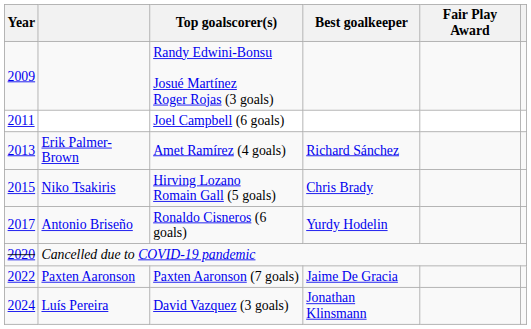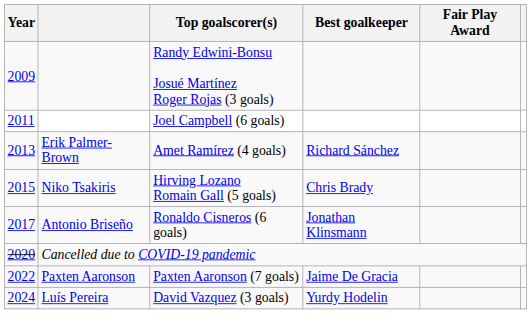(347, 225) Yurdy Hodelin -> (336, 225) Jonathan Klinsmann
(336, 306) Jonathan Klinsmann -> (347, 298) Yurdy Hodelin
